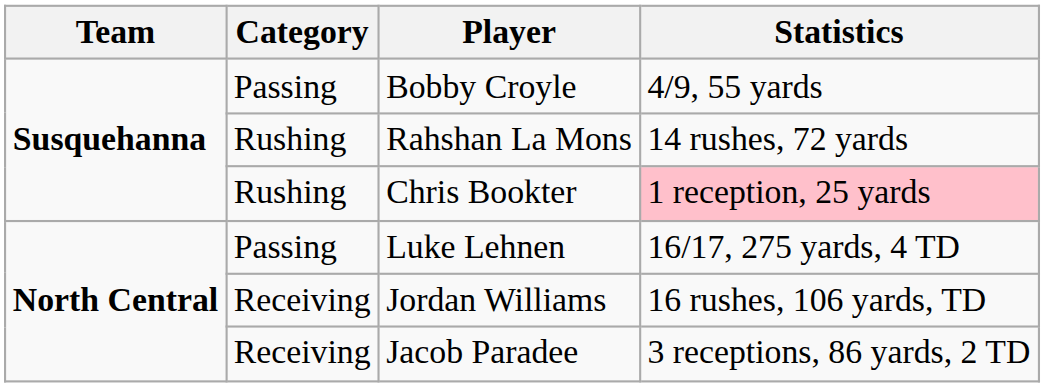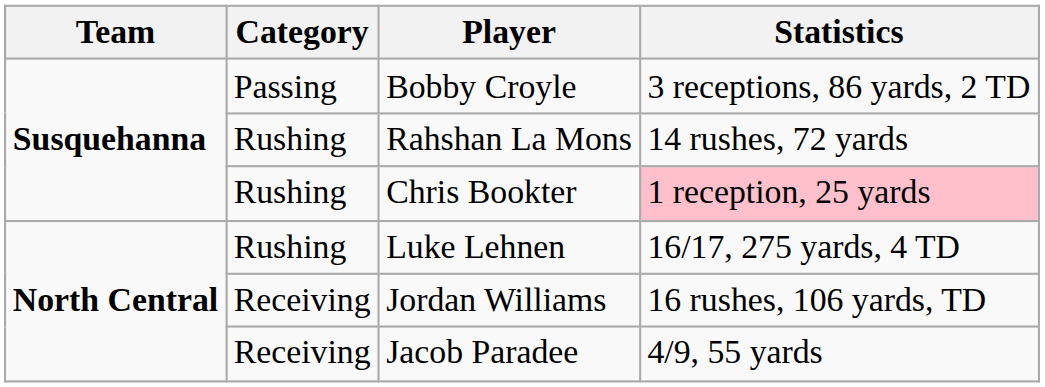(735, 85) 4/9, 55 yards -> (839, 85) 3 receptions, 86 yards, 2 TD
(285, 246) Passing -> (290, 246) Rushing
(839, 353) 3 receptions, 86 yards, 2 TD -> (735, 353) 4/9, 55 yards
